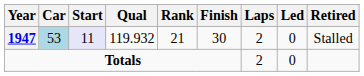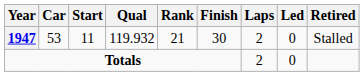(54, 37) lightblue background -> (54, 37) no background
(88, 37) lavender background -> (88, 37) no background
